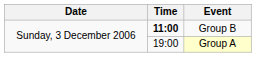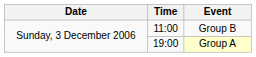(166, 28) bold -> (166, 28) normal
